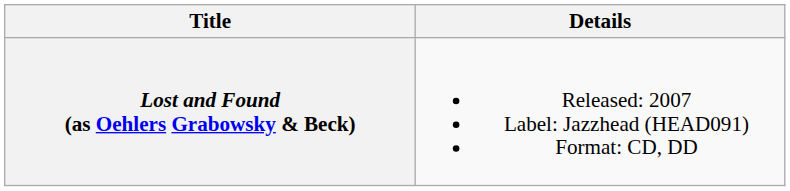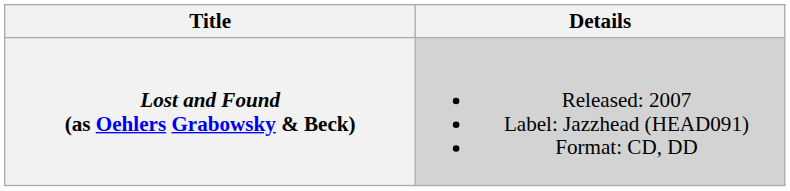(600, 124) no background -> (600, 124) lightgrey background
